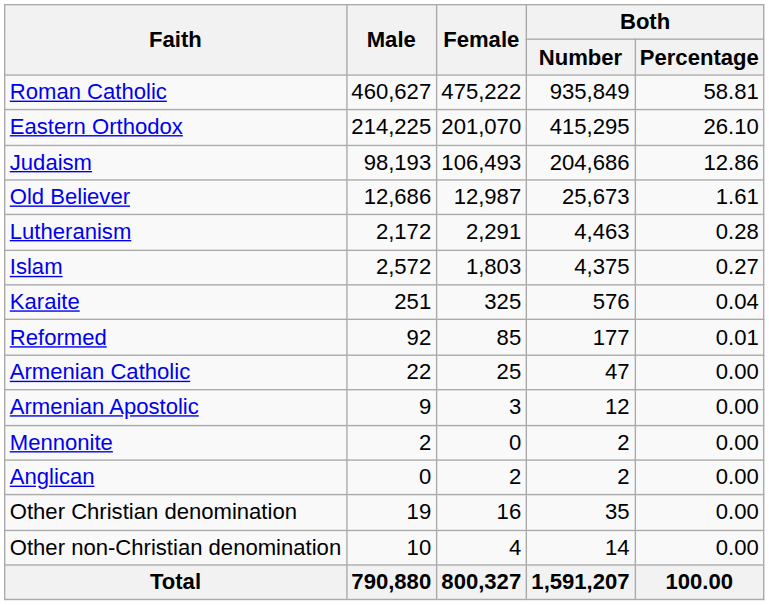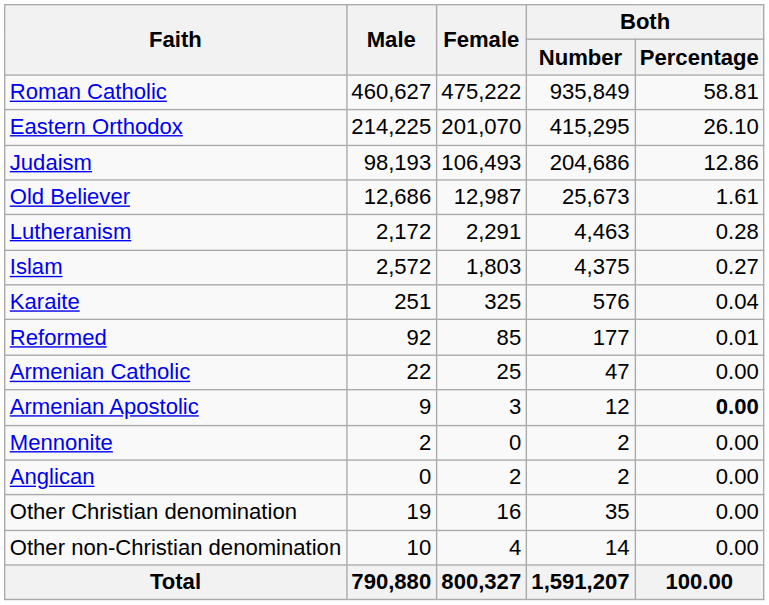(737, 407) normal -> (737, 407) bold
